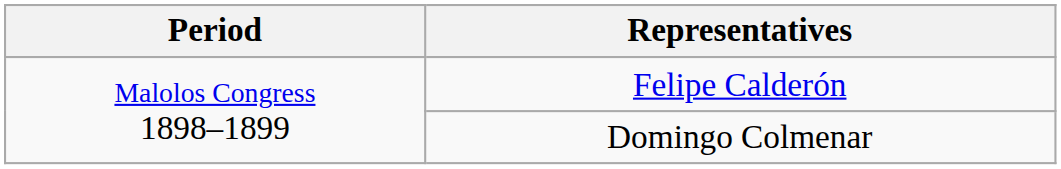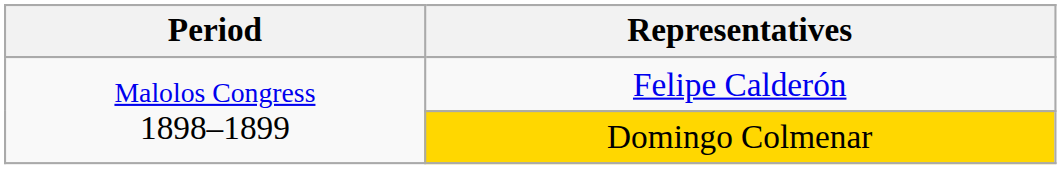(740, 136) no background -> (740, 136) gold background
